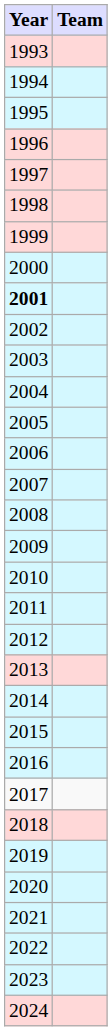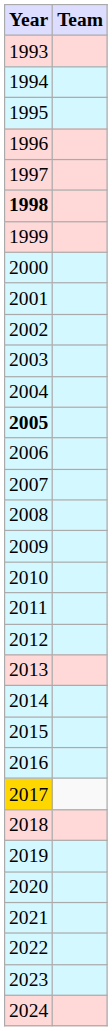(29, 205) normal -> (29, 205) bold
(29, 298) bold -> (29, 298) normal
(29, 422) normal -> (29, 422) bold
(29, 793) no background -> (29, 793) gold background
